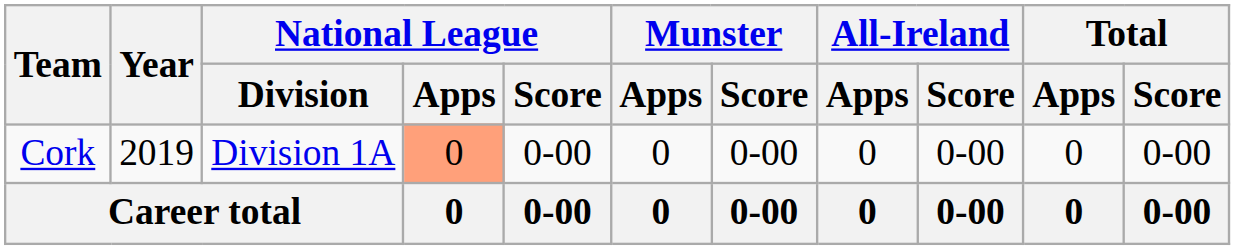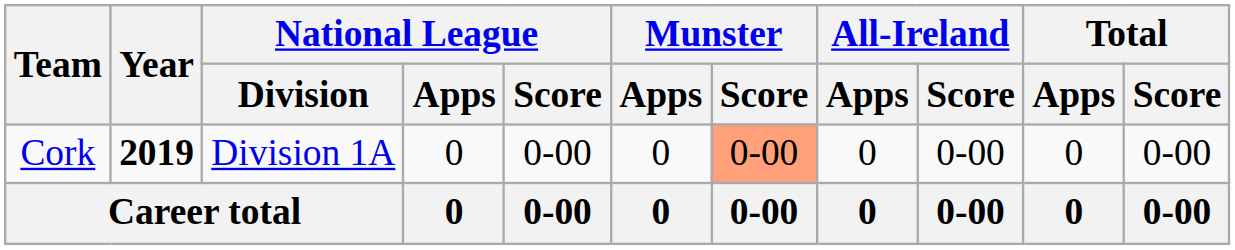(157, 152) normal -> (157, 152) bold
(454, 152) lightsalmon background -> (454, 152) no background
(764, 152) no background -> (764, 152) lightsalmon background
